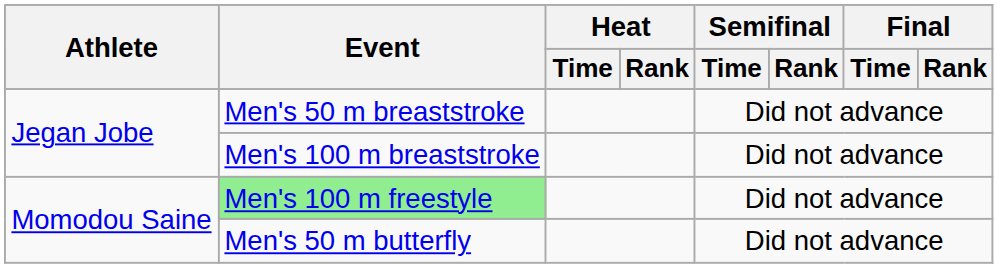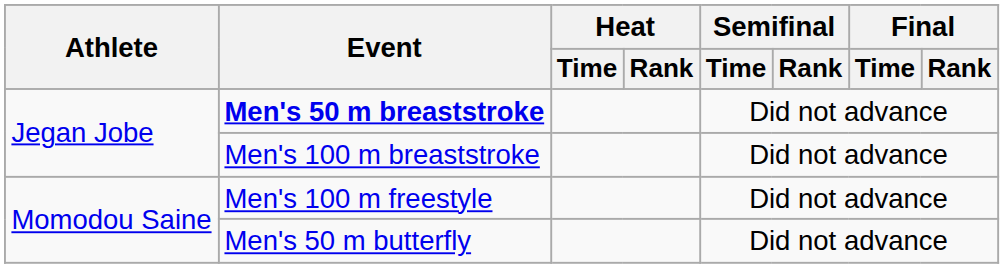(375, 112) normal -> (384, 112) bold
(358, 198) lightgreen background -> (358, 198) no background
